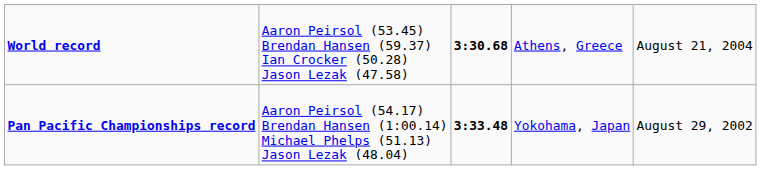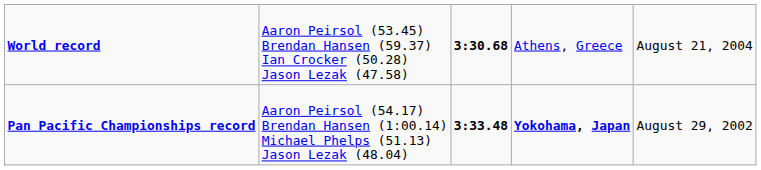(572, 125) normal -> (572, 125) bold
